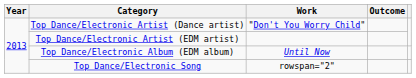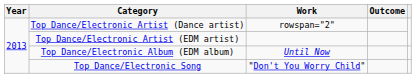(307, 25) "Don't You Worry Child" -> (307, 25) rowspan="2"
(307, 66) rowspan="2" -> (307, 66) "Don't You Worry Child"
